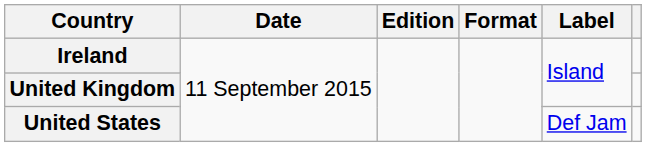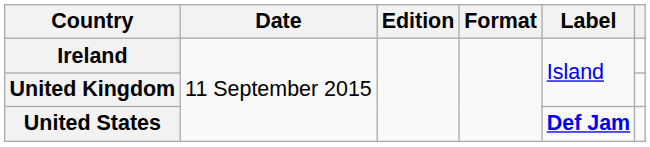(587, 123) normal -> (588, 123) bold
